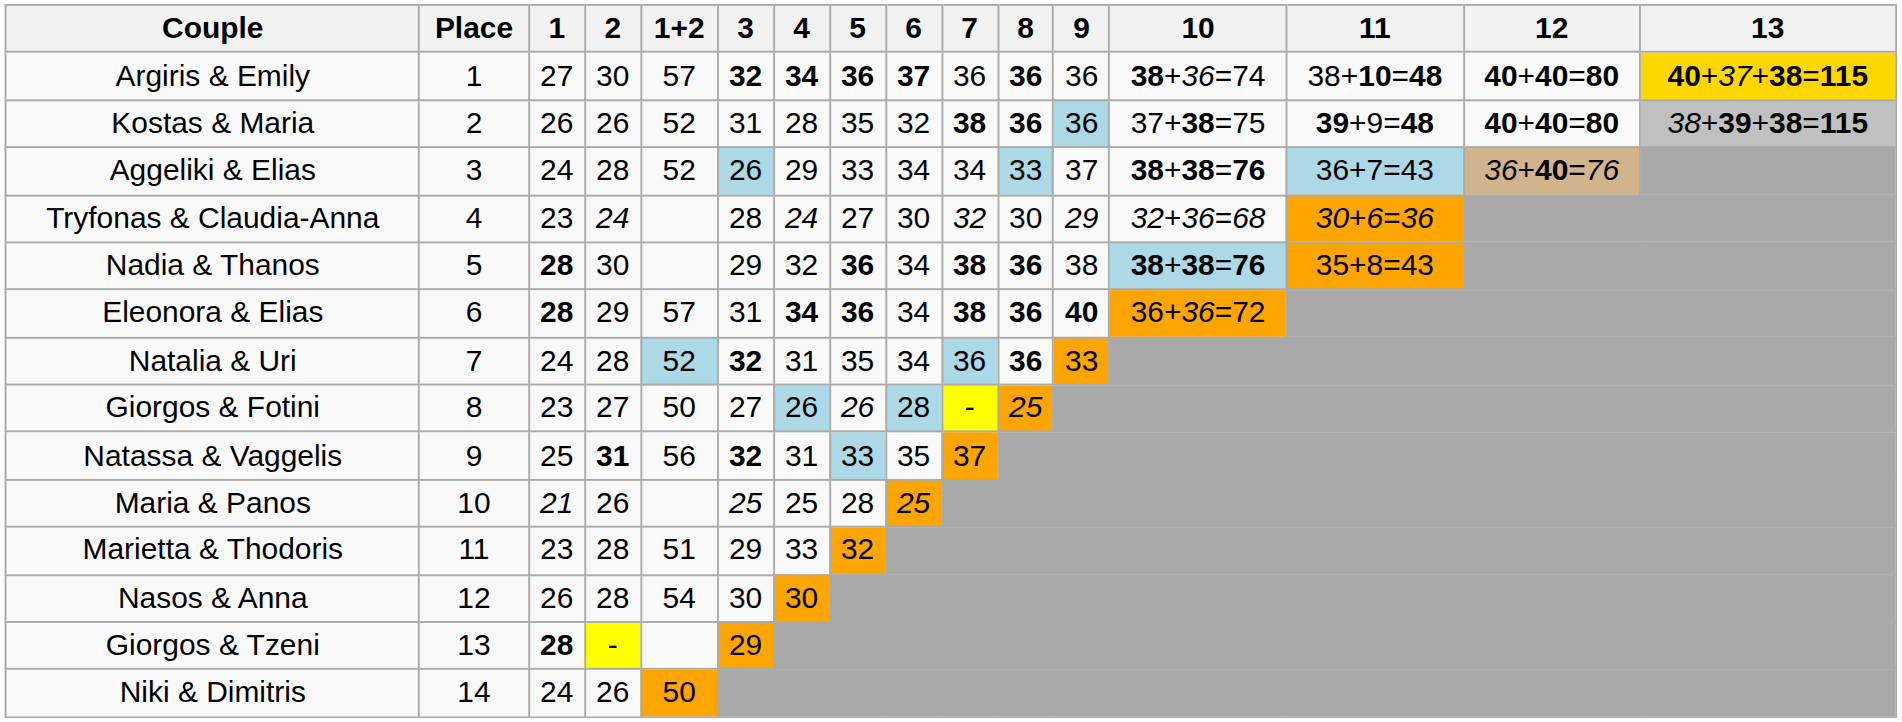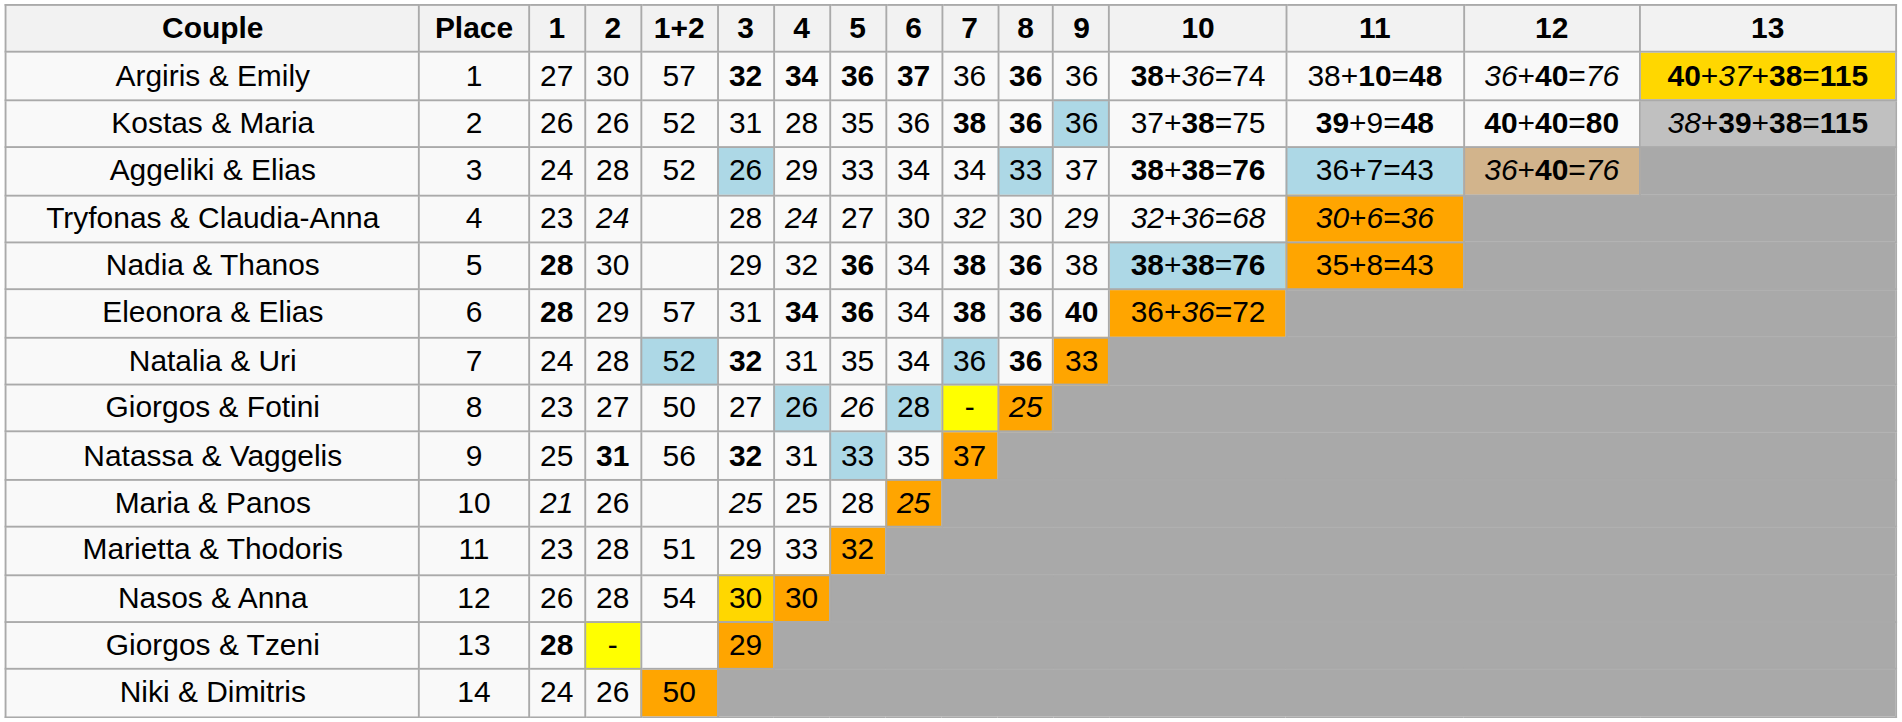(1552, 75) 40+40=80 -> (1552, 75) 36+40=76
(914, 123) 32 -> (914, 123) 36
(746, 597) no background -> (746, 597) gold background
